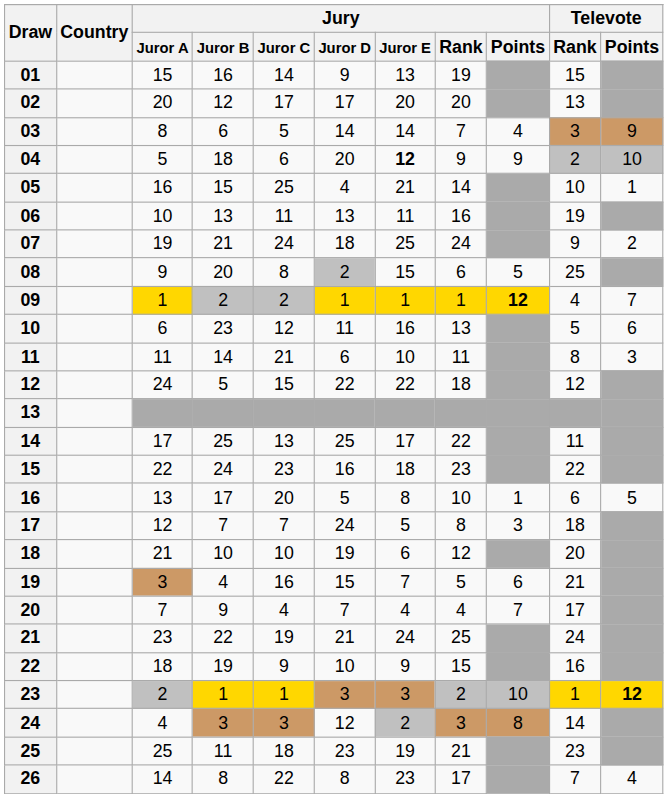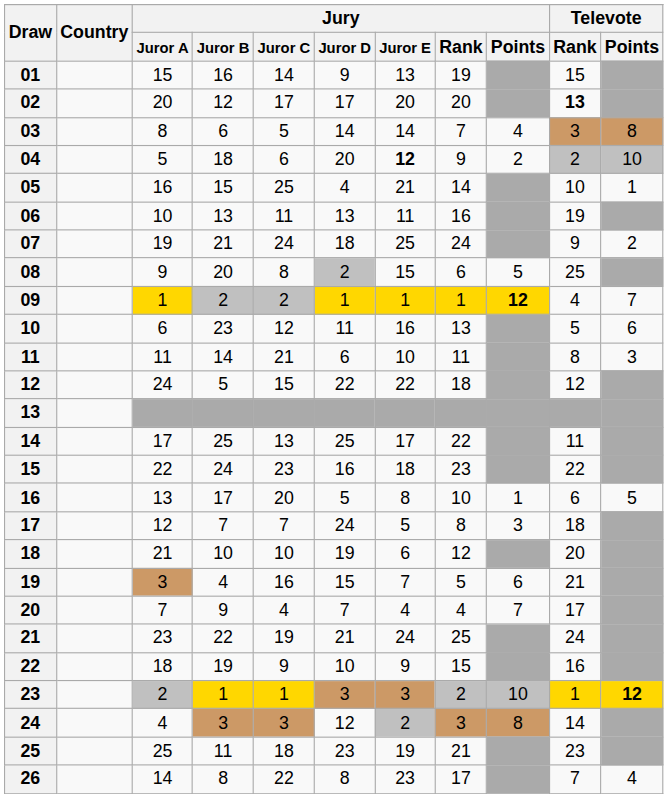(575, 103) normal -> (575, 103) bold
(632, 131) 9 -> (632, 131) 8
(518, 159) 9 -> (518, 159) 2
